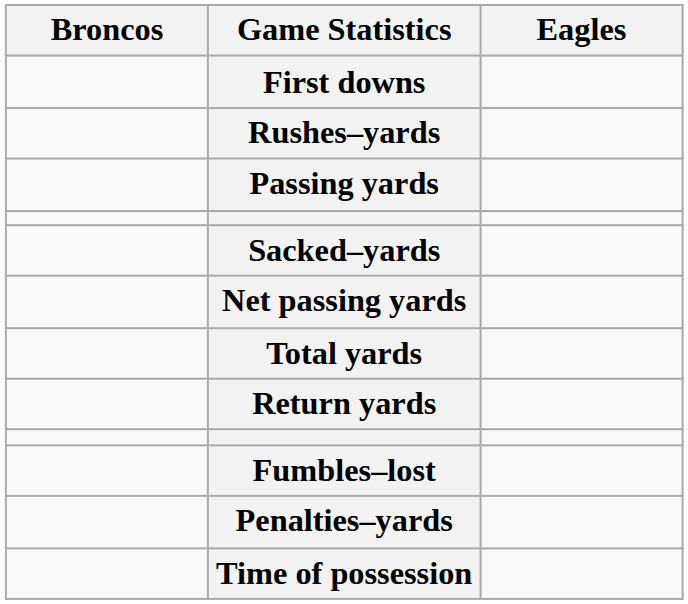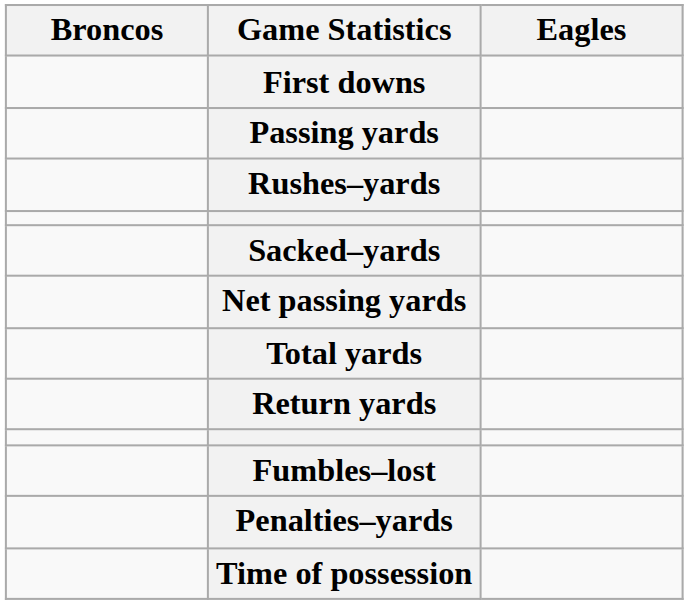rows swapped: (107, 133) <-> (107, 184)
